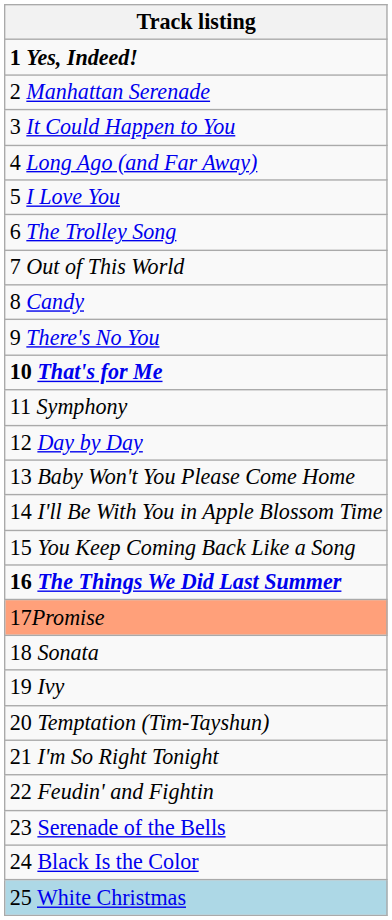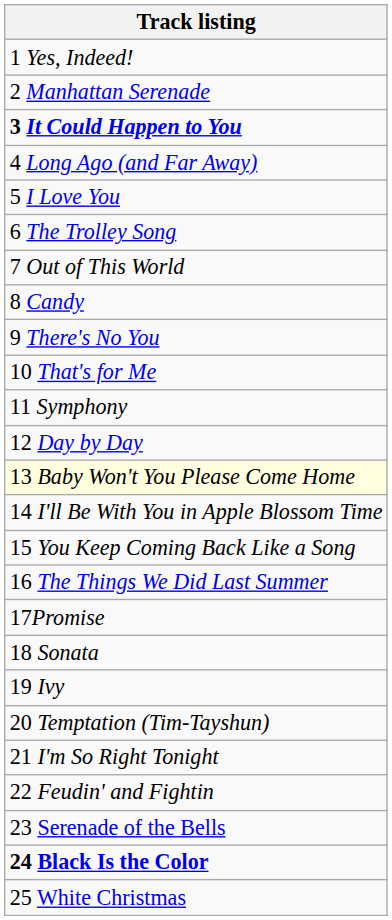(74, 57) bold -> (72, 57) normal
(123, 127) normal -> (126, 127) bold
(86, 372) bold -> (83, 372) normal
(182, 477) no background -> (182, 477) lightyellow background
(176, 582) bold -> (169, 582) normal
(57, 617) lightsalmon background -> (57, 617) no background
(104, 862) normal -> (109, 862) bold
(98, 897) lightblue background -> (98, 897) no background
